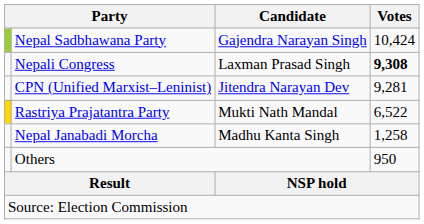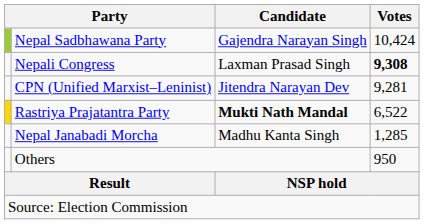(278, 111) normal -> (283, 111) bold
(391, 135) 1,258 -> (391, 135) 1,285
